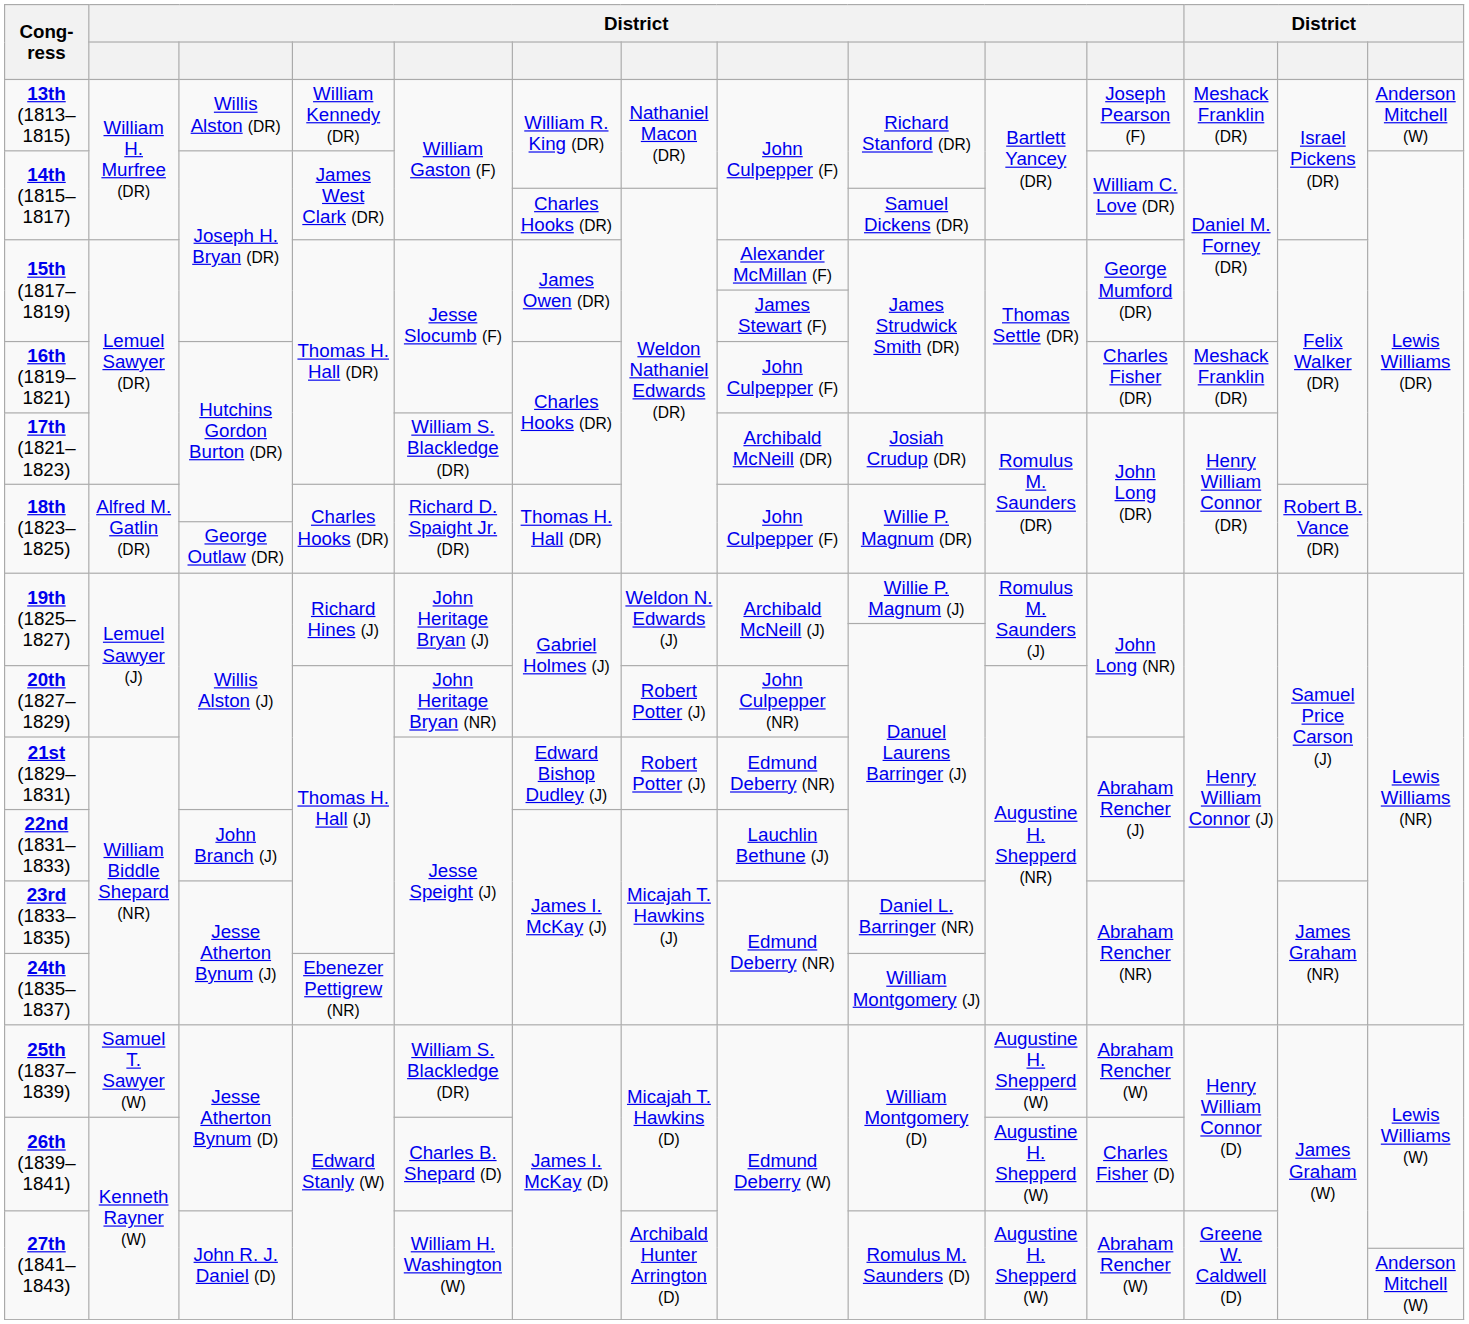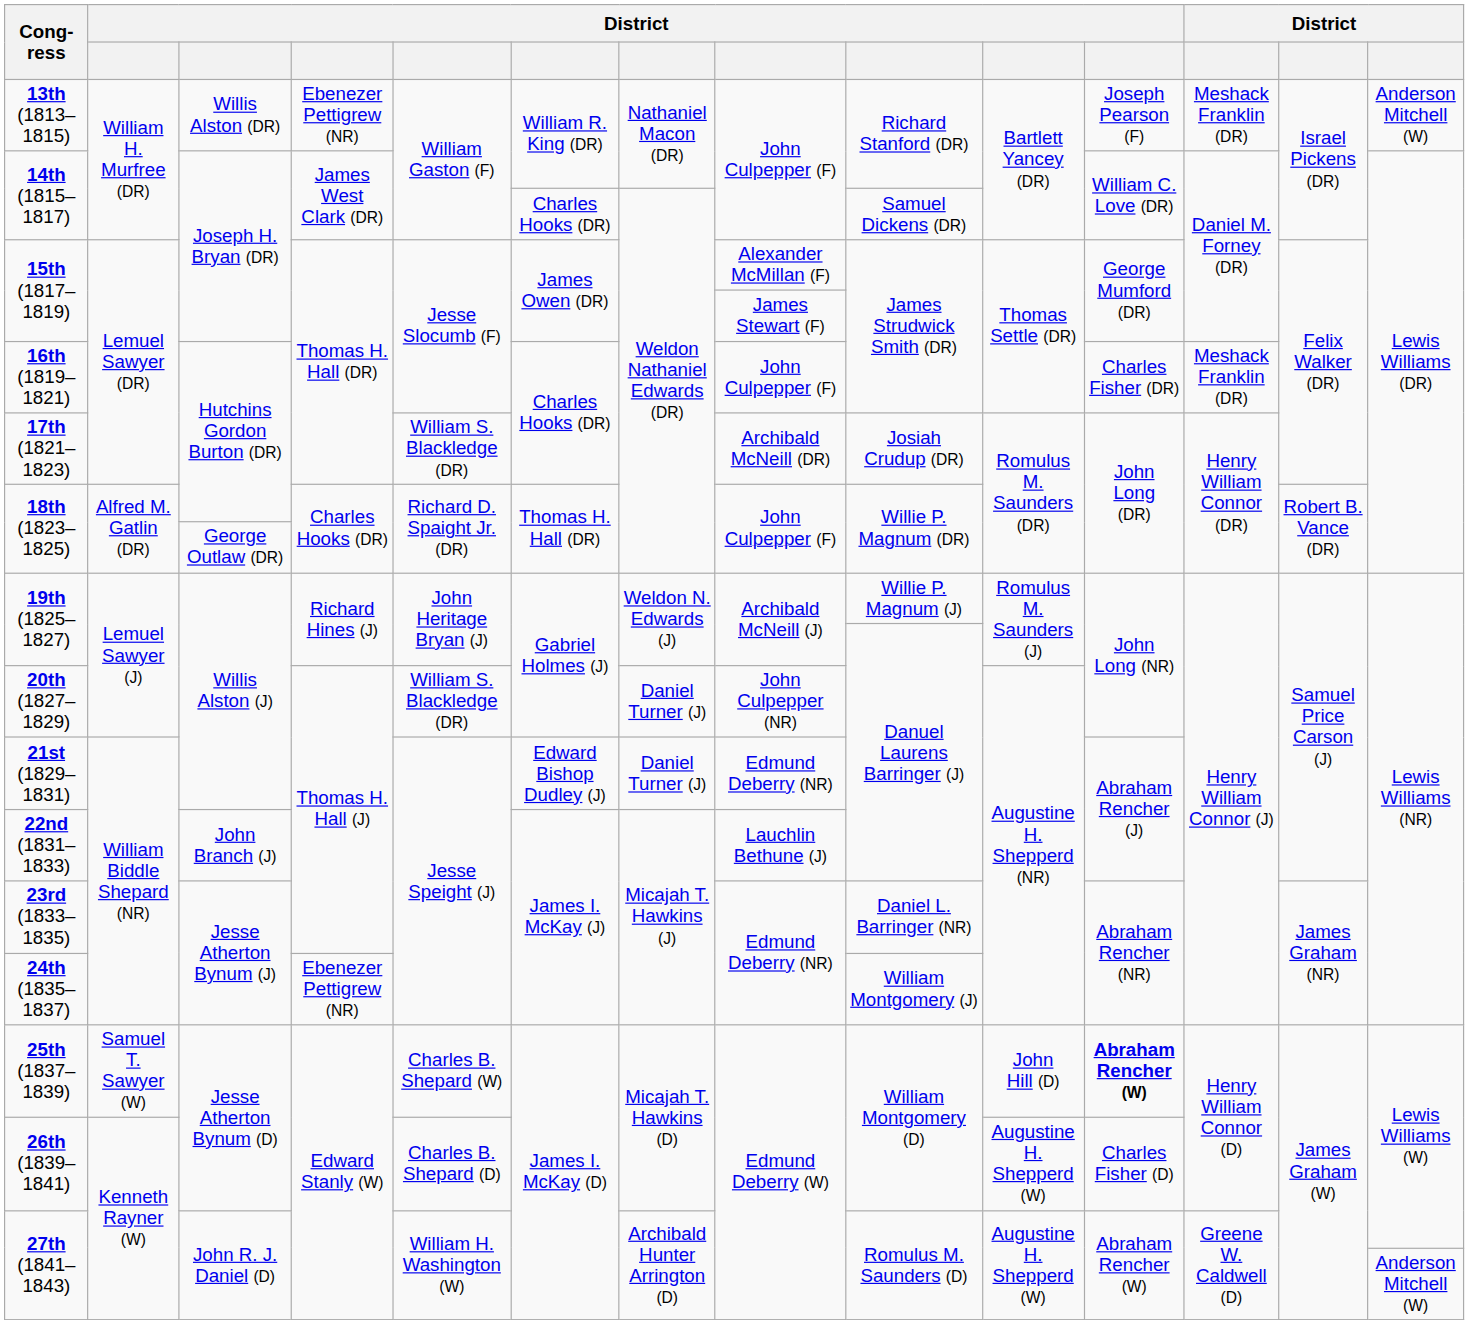(343, 115) William Kennedy (DR) -> (342, 115) Ebenezer Pettigrew (NR)
(453, 701) John Heritage Bryan (NR) -> (452, 701) William S. Blackledge (DR)
(669, 701) Robert Potter (J) -> (667, 701) Daniel Turner (J)
(669, 773) Robert Potter (J) -> (667, 773) Daniel Turner (J)
(453, 1071) William S. Blackledge (DR) -> (452, 1071) Charles B. Shepard (W)
(1036, 1071) Augustine H. Shepperd (W) -> (1033, 1071) John Hill (D)
(1135, 1071) normal -> (1134, 1071) bold
